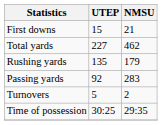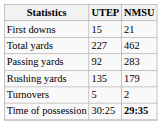rows swapped: (37, 62) <-> (35, 78)
(136, 111) normal -> (136, 111) bold
